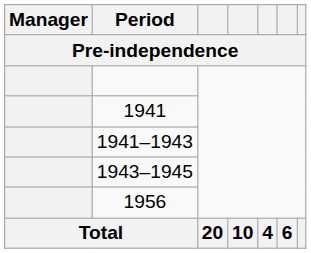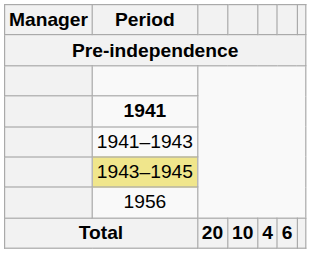(145, 111) normal -> (145, 111) bold
(145, 171) no background -> (145, 171) khaki background
